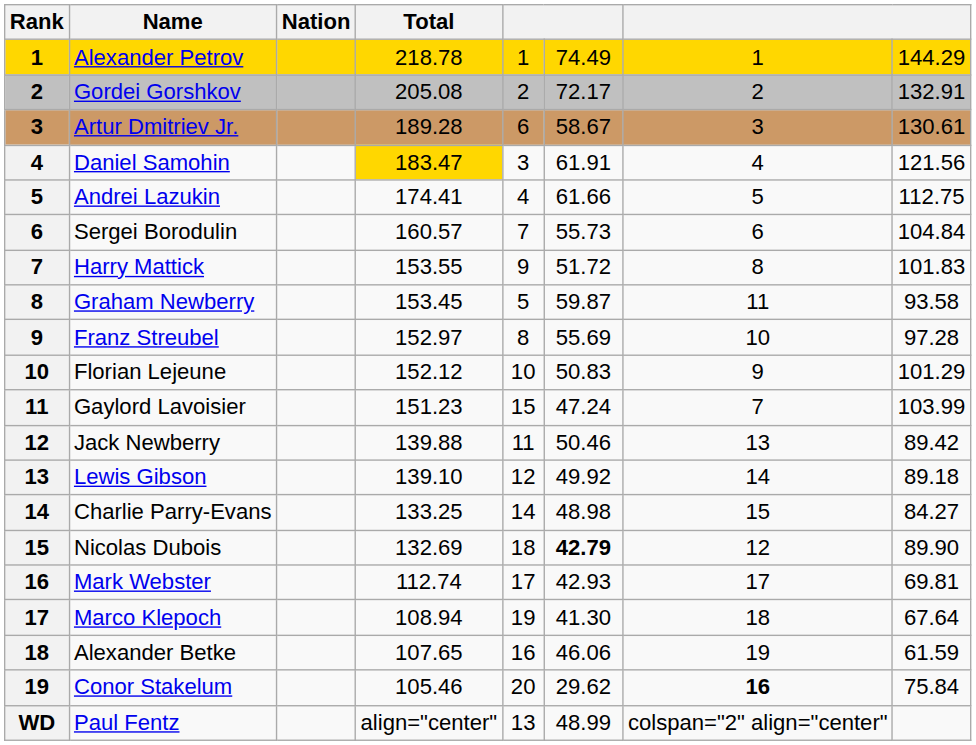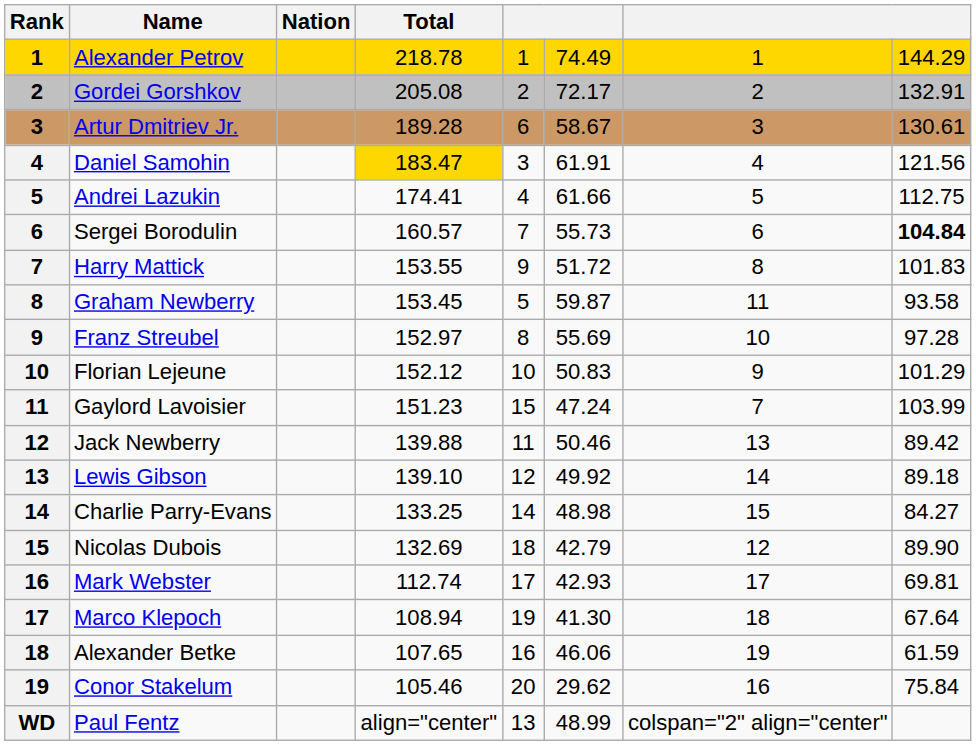(932, 232) normal -> (932, 232) bold
(583, 547) bold -> (583, 547) normal
(758, 687) bold -> (758, 687) normal
